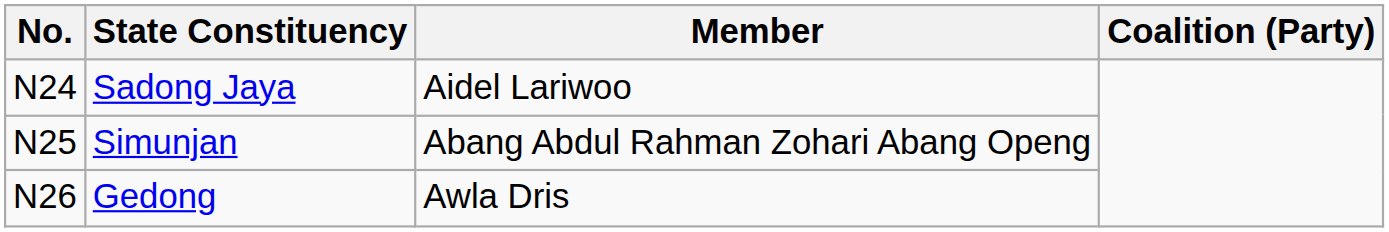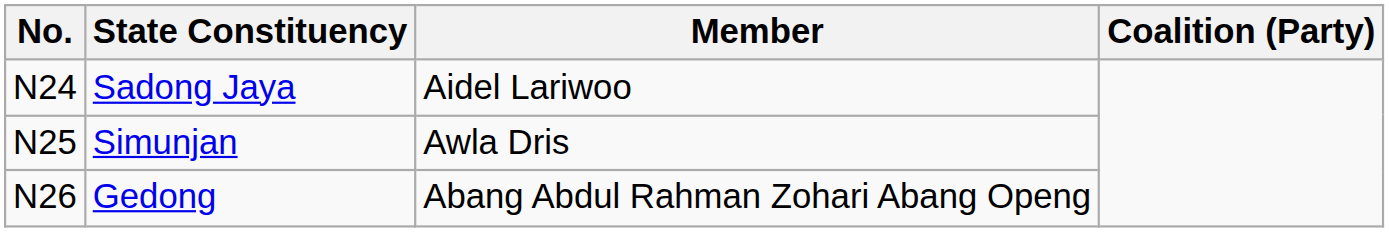(757, 142) Abang Abdul Rahman Zohari Abang Openg -> (496, 142) Awla Dris
(496, 197) Awla Dris -> (757, 197) Abang Abdul Rahman Zohari Abang Openg
